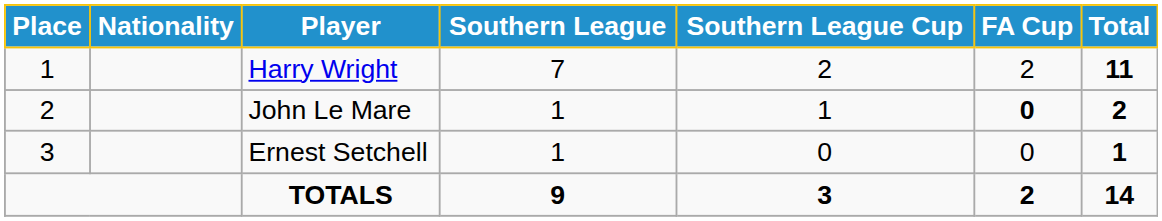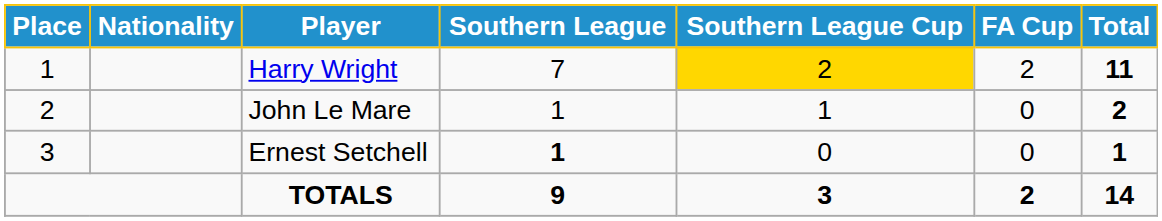(825, 68) no background -> (825, 68) gold background
(1027, 111) bold -> (1027, 111) normal
(558, 153) normal -> (558, 153) bold
